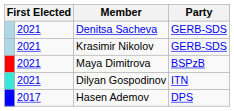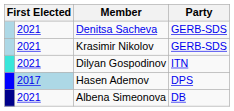- row: (113, 64)
(29, 98) no background -> (29, 81) lightblue background
+ row: (121, 98)
